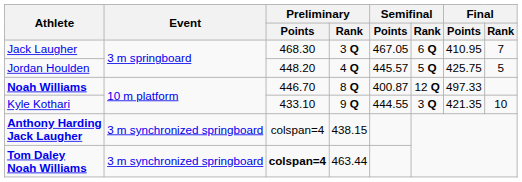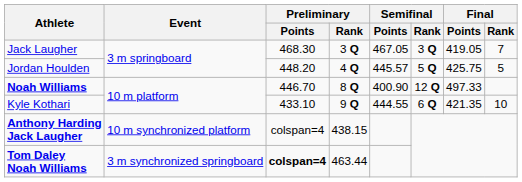(427, 50) 6 Q -> (427, 50) 3 Q
(464, 50) 410.95 -> (464, 50) 419.05
(391, 87) 400.87 -> (391, 87) 400.90
(427, 105) 3 Q -> (427, 105) 6 Q
(185, 130) 3 m synchronized springboard -> (179, 130) 10 m synchronized platform
